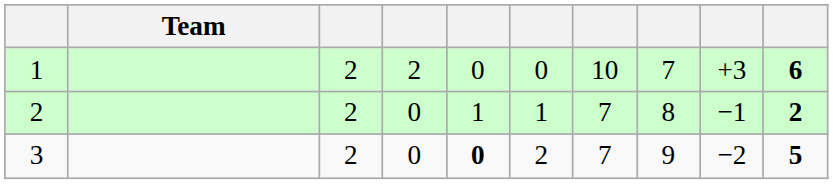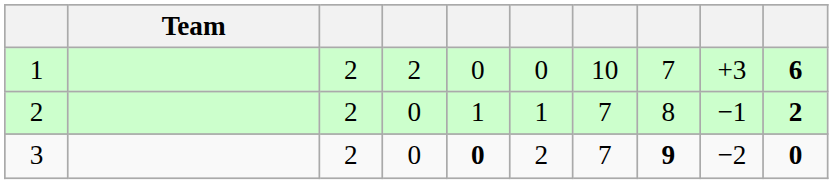(668, 155) normal -> (668, 155) bold
(795, 155) 5 -> (795, 155) 0
